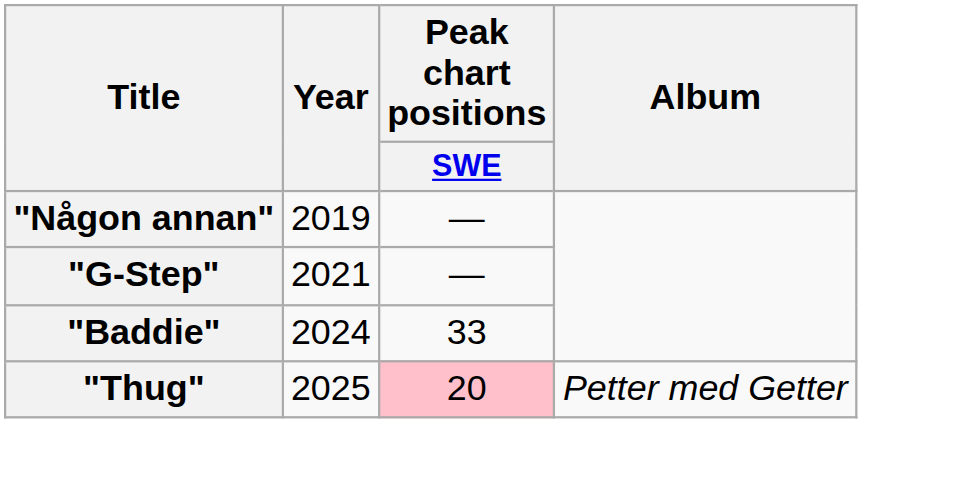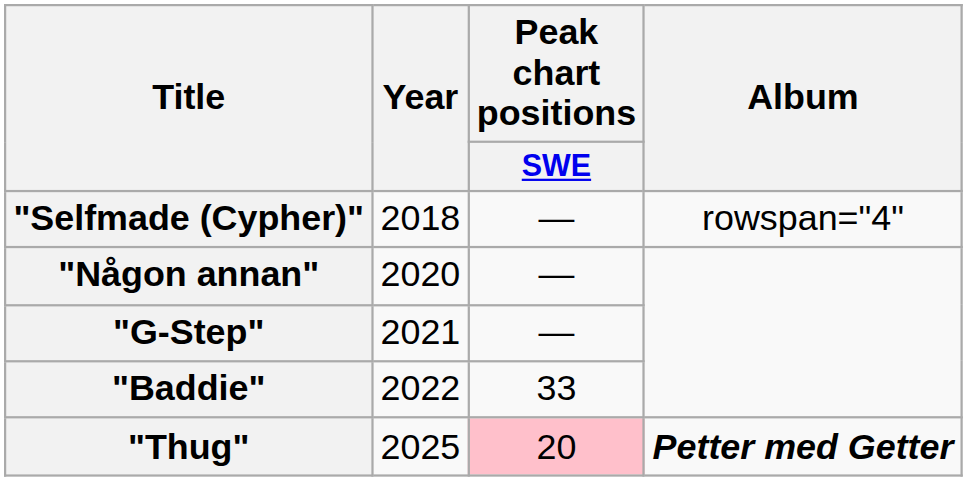+ row: (189, 218)
(331, 218) 2019 -> (420, 275) 2020
(331, 332) 2024 -> (420, 388) 2022
(705, 388) normal -> (803, 445) bold
